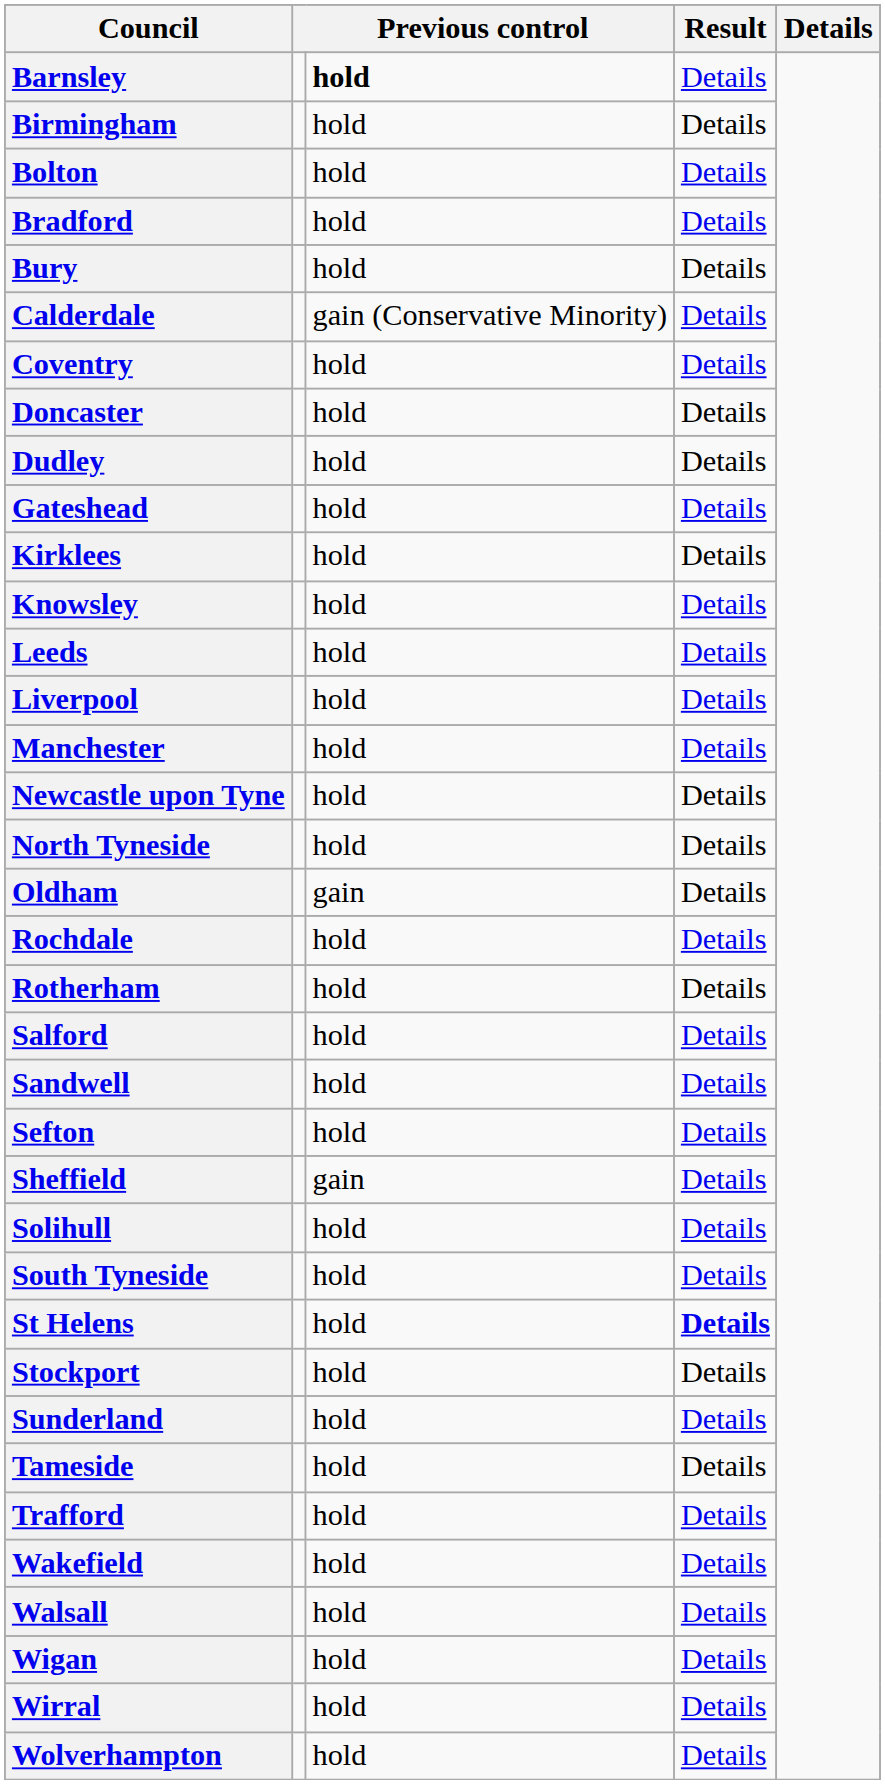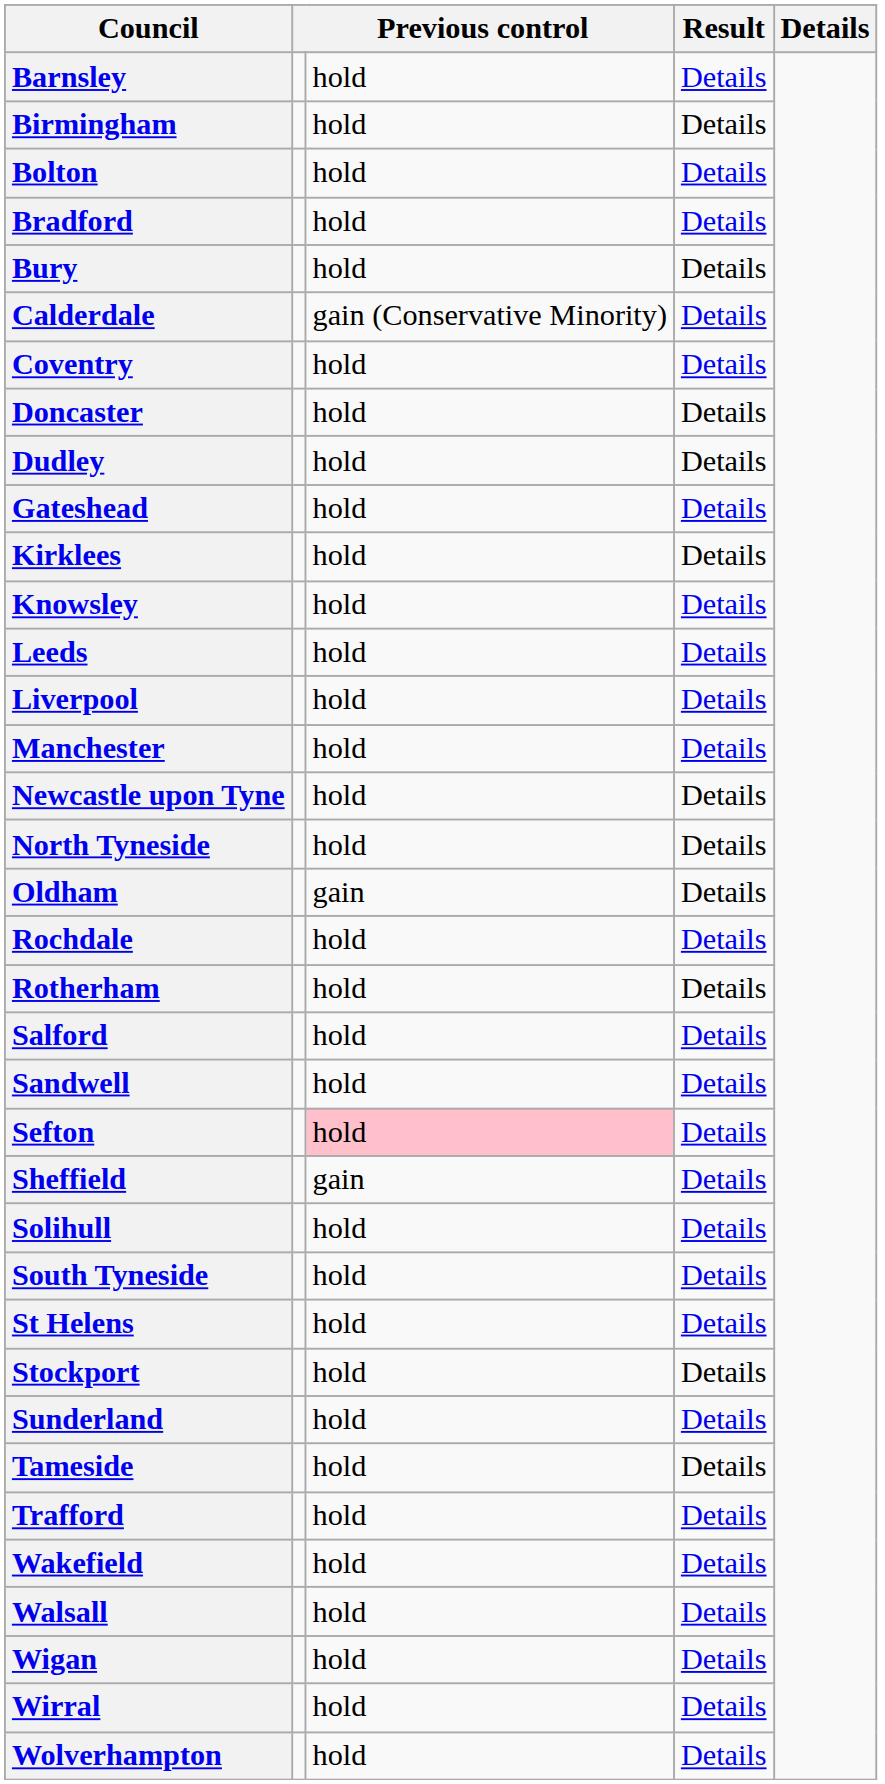(341, 76) bold -> (339, 76) normal
(339, 1131) no background -> (339, 1131) pink background
(725, 1323) bold -> (724, 1323) normal
